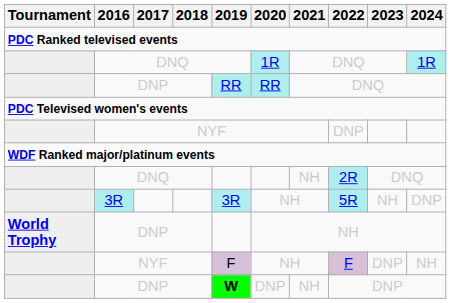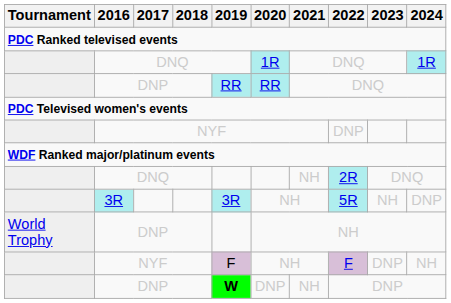(32, 232) bold -> (30, 232) normal
